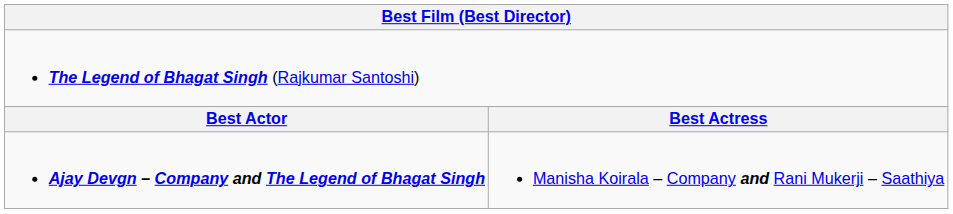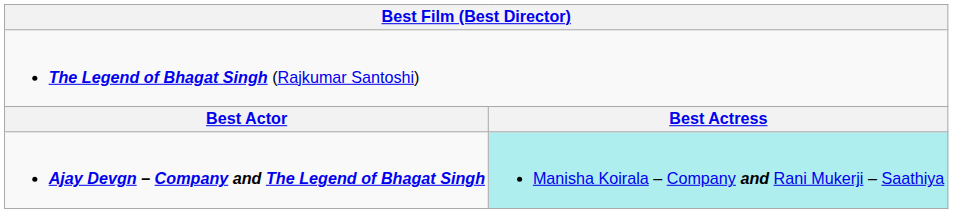(718, 179) no background -> (718, 179) paleturquoise background
